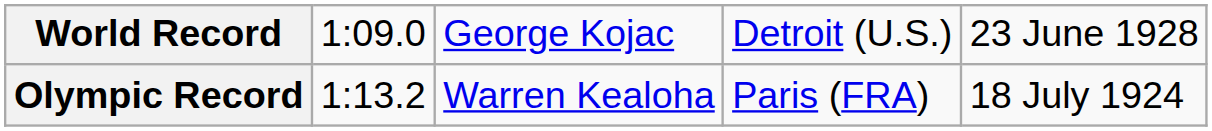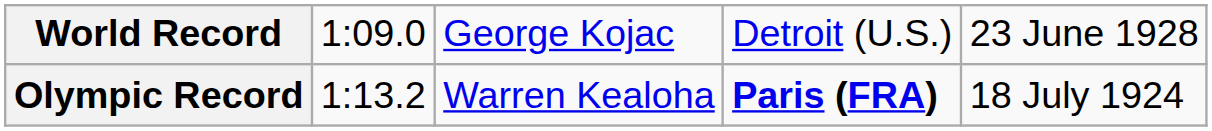(831, 94) normal -> (835, 94) bold
